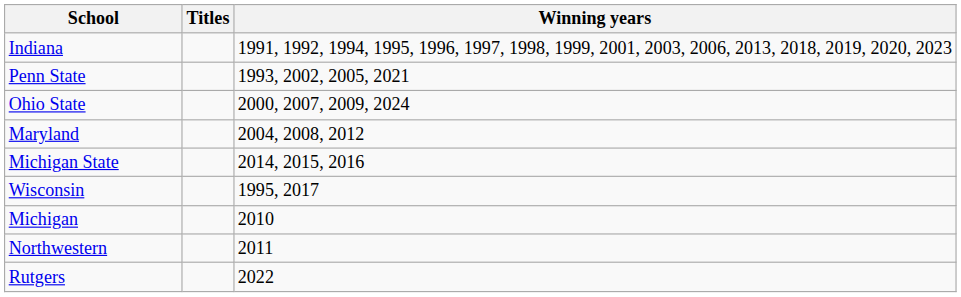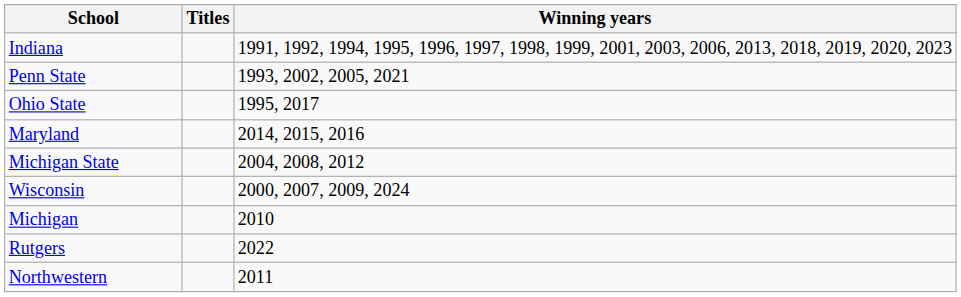(324, 104) 2000, 2007, 2009, 2024 -> (278, 104) 1995, 2017
(301, 133) 2004, 2008, 2012 -> (301, 133) 2014, 2015, 2016
(301, 162) 2014, 2015, 2016 -> (301, 162) 2004, 2008, 2012
(278, 190) 1995, 2017 -> (324, 190) 2000, 2007, 2009, 2024
rows swapped: (58, 248) <-> (37, 276)
